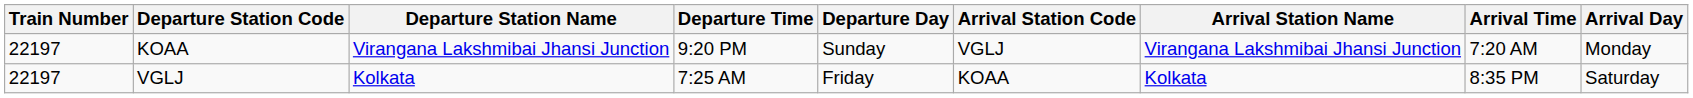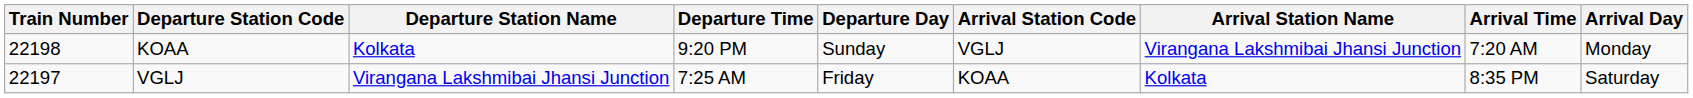(35, 48) 22197 -> (35, 48) 22198
(511, 48) Virangana Lakshmibai Jhansi Junction -> (384, 48) Kolkata
(384, 78) Kolkata -> (511, 78) Virangana Lakshmibai Jhansi Junction
